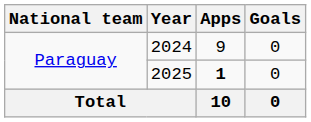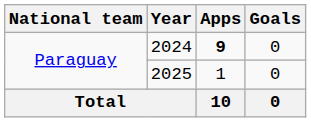(221, 47) normal -> (221, 47) bold
(221, 75) bold -> (221, 75) normal
